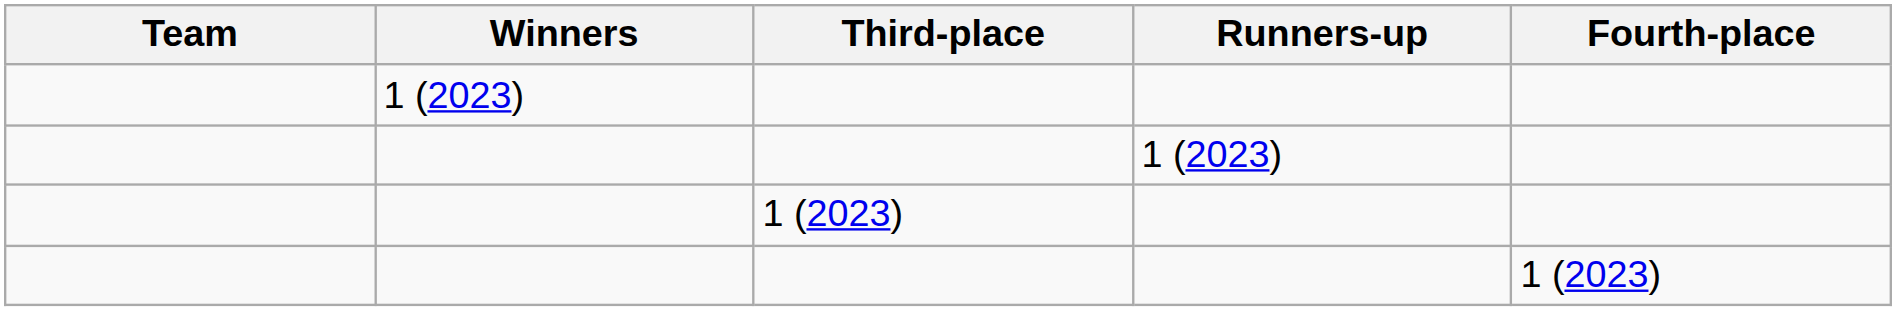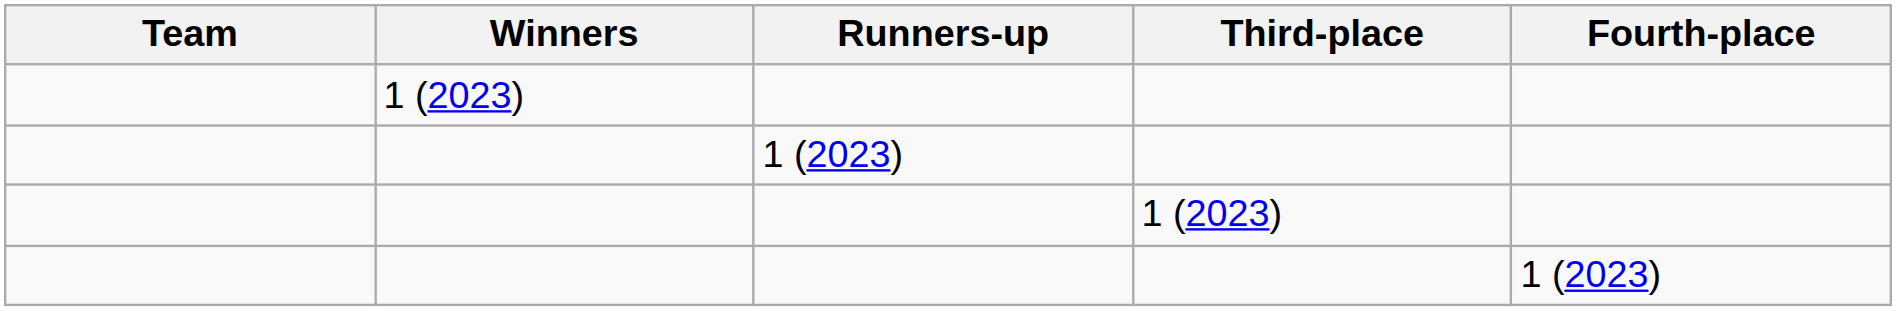columns swapped: (1322, 34) <-> (943, 34)
